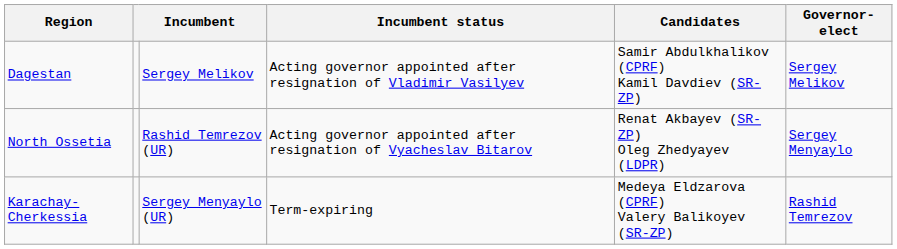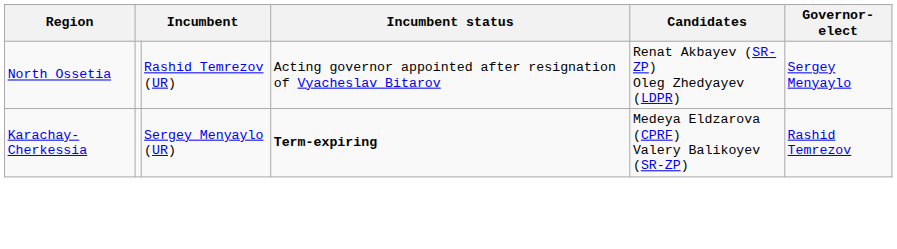- row: (40, 75)
(321, 210) normal -> (325, 143) bold
